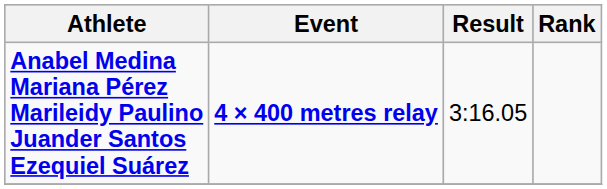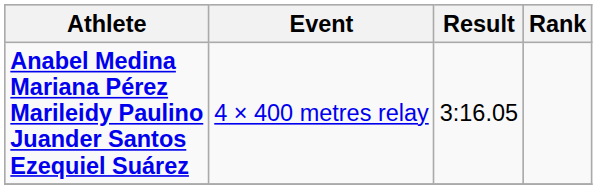(326, 113) bold -> (321, 113) normal
